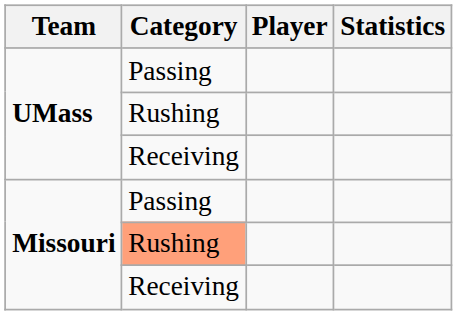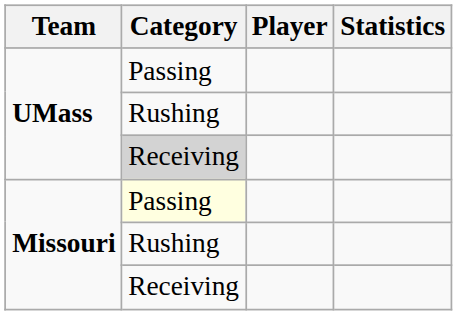(184, 156) no background -> (184, 156) lightgrey background
(170, 200) no background -> (170, 200) lightyellow background
(174, 243) lightsalmon background -> (174, 243) no background
